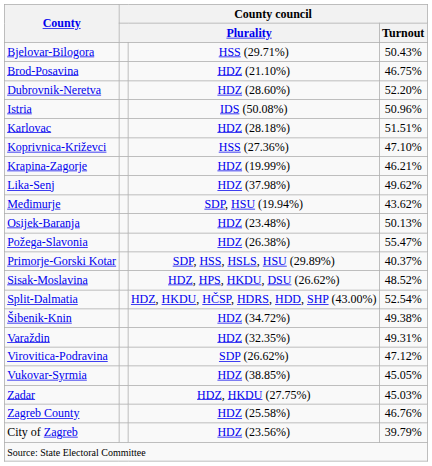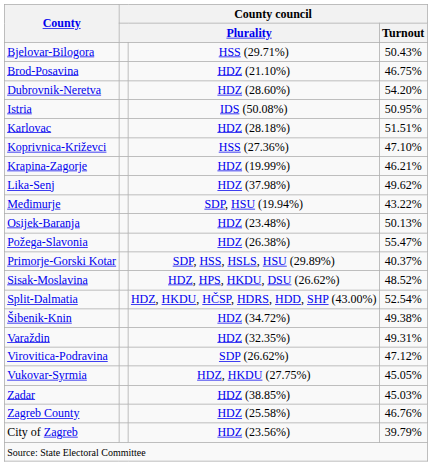(403, 90) 52.20% -> (403, 90) 54.20%
(403, 109) 50.96% -> (403, 109) 50.95%
(403, 204) 43.62% -> (403, 204) 43.22%
(254, 375) HDZ (38.85%) -> (254, 375) HDZ, HKDU (27.75%)
(254, 394) HDZ, HKDU (27.75%) -> (254, 394) HDZ (38.85%)
